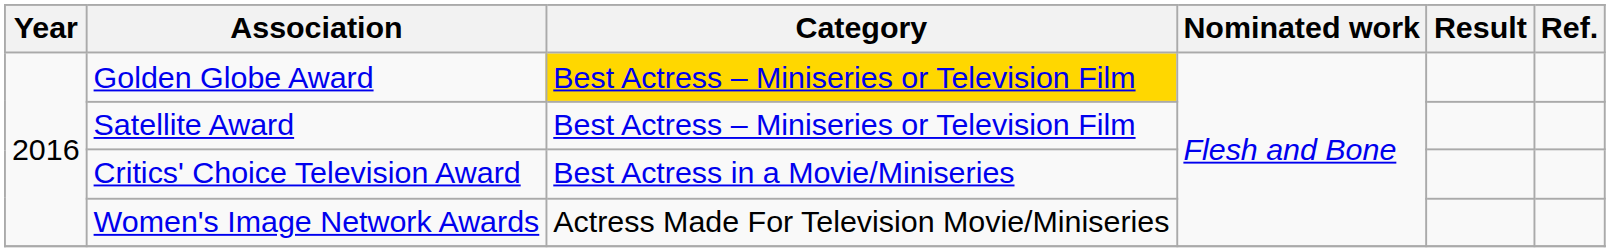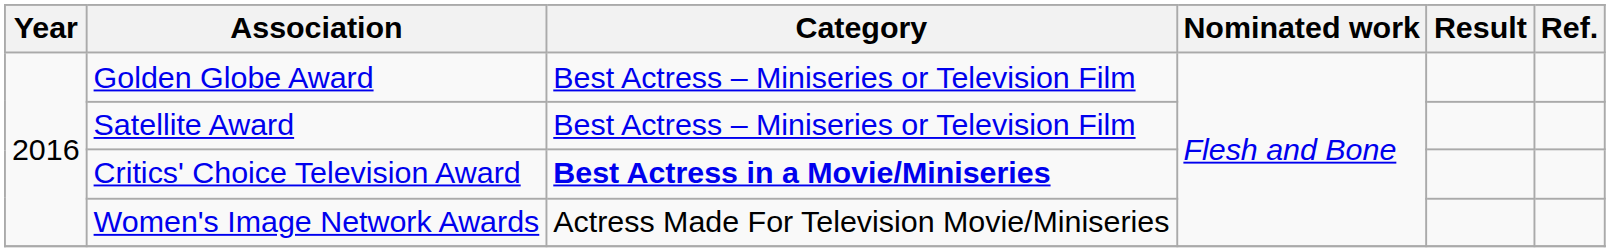(844, 76) gold background -> (844, 76) no background
(784, 173) normal -> (802, 173) bold
